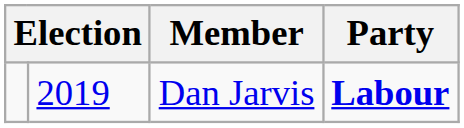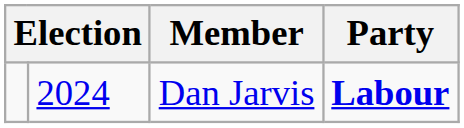(73, 91) 2019 -> (73, 91) 2024
